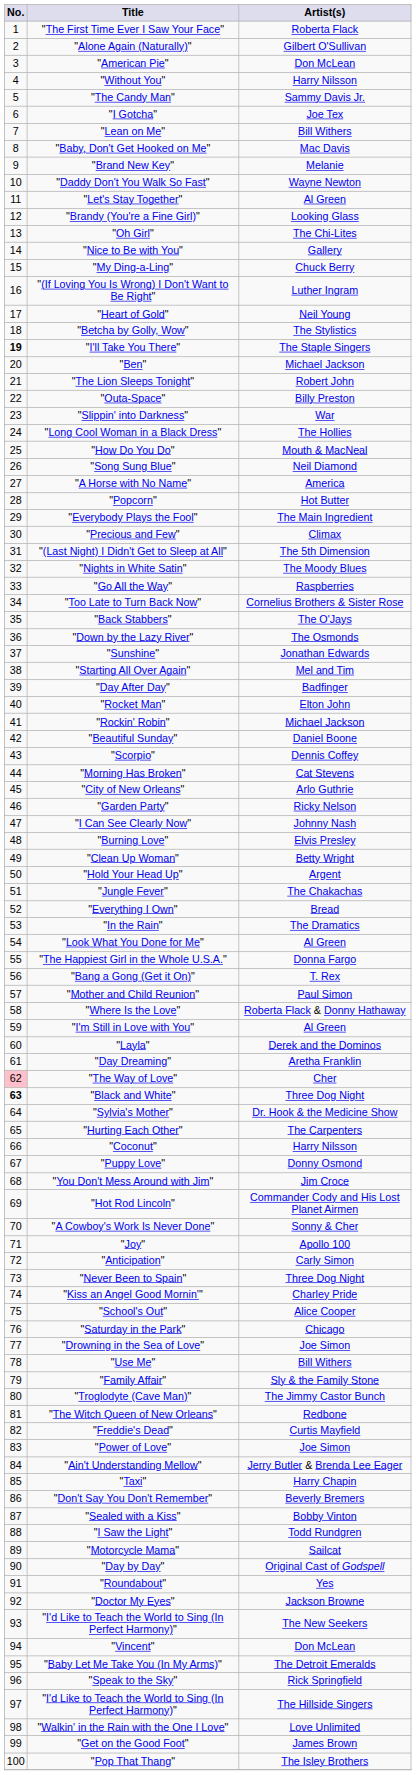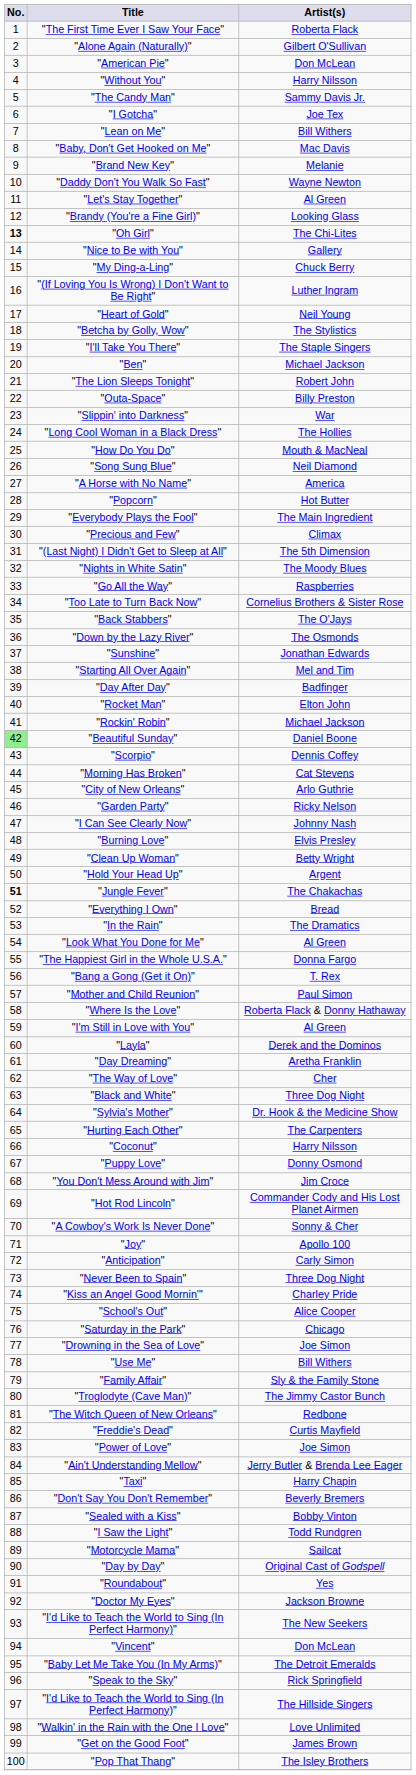(16, 234) normal -> (16, 234) bold
(16, 348) bold -> (16, 348) normal
(16, 739) no background -> (16, 739) lightgreen background
(16, 892) normal -> (16, 892) bold
(16, 1079) pink background -> (16, 1079) no background
(16, 1096) bold -> (16, 1096) normal
